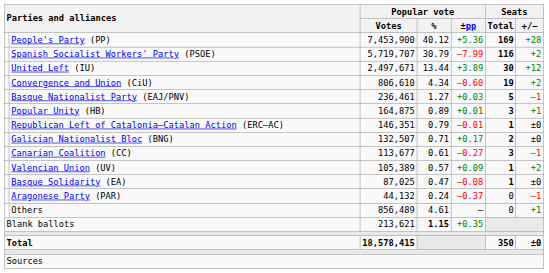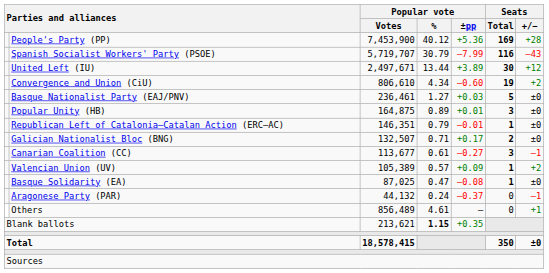(536, 54) +2 -> (533, 54) –43
(536, 97) –1 -> (536, 97) ±0
(536, 111) +1 -> (536, 111) ±0
